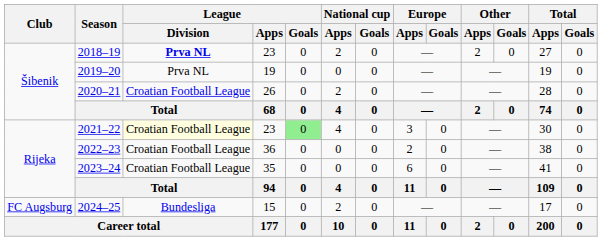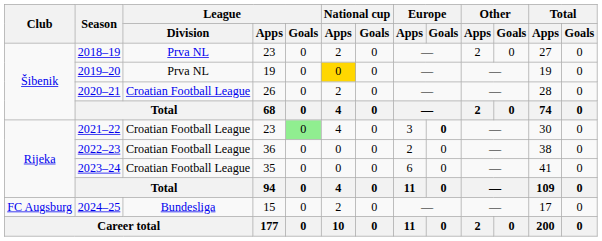(188, 52) bold -> (188, 52) normal
(338, 71) no background -> (338, 71) gold background
(188, 129) lightyellow background -> (188, 129) no background
(443, 129) normal -> (443, 129) bold
